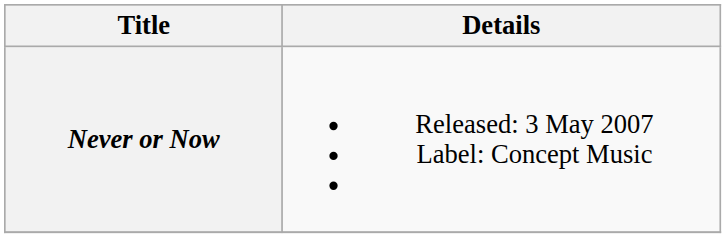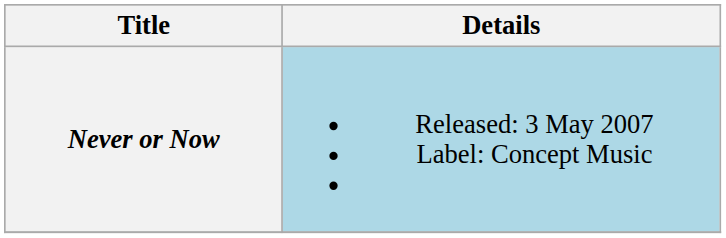(501, 154) no background -> (501, 154) lightblue background
